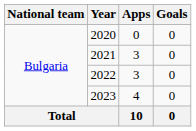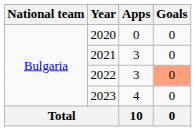(172, 75) no background -> (172, 75) lightsalmon background
